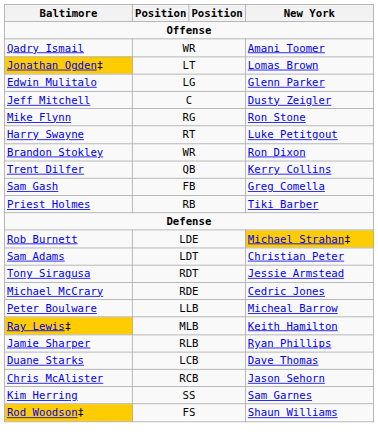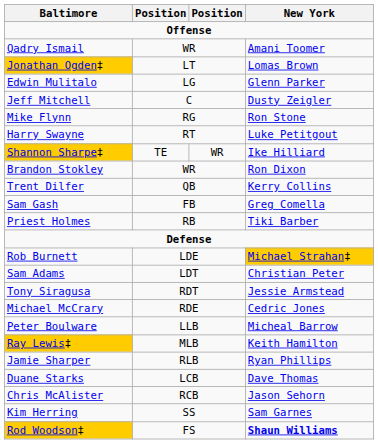+ row: (55, 152)
(293, 413) normal -> (293, 430) bold
